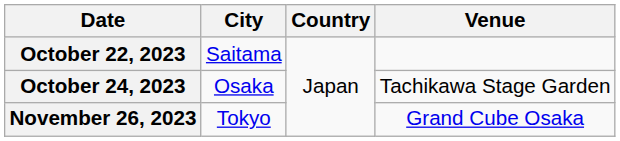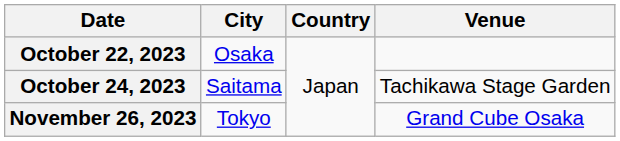(244, 53) Saitama -> (244, 53) Osaka
(244, 86) Osaka -> (244, 86) Saitama
